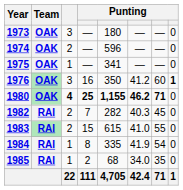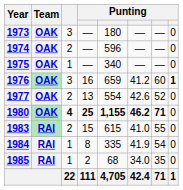(113, 65) 341 -> (113, 65) 340
(113, 81) 350 -> (113, 81) 659
+ row: (18, 97)
- row: (18, 113)
